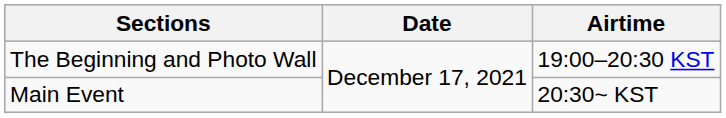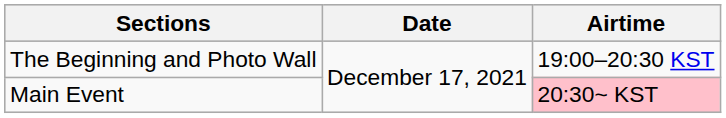(598, 95) no background -> (598, 95) pink background
